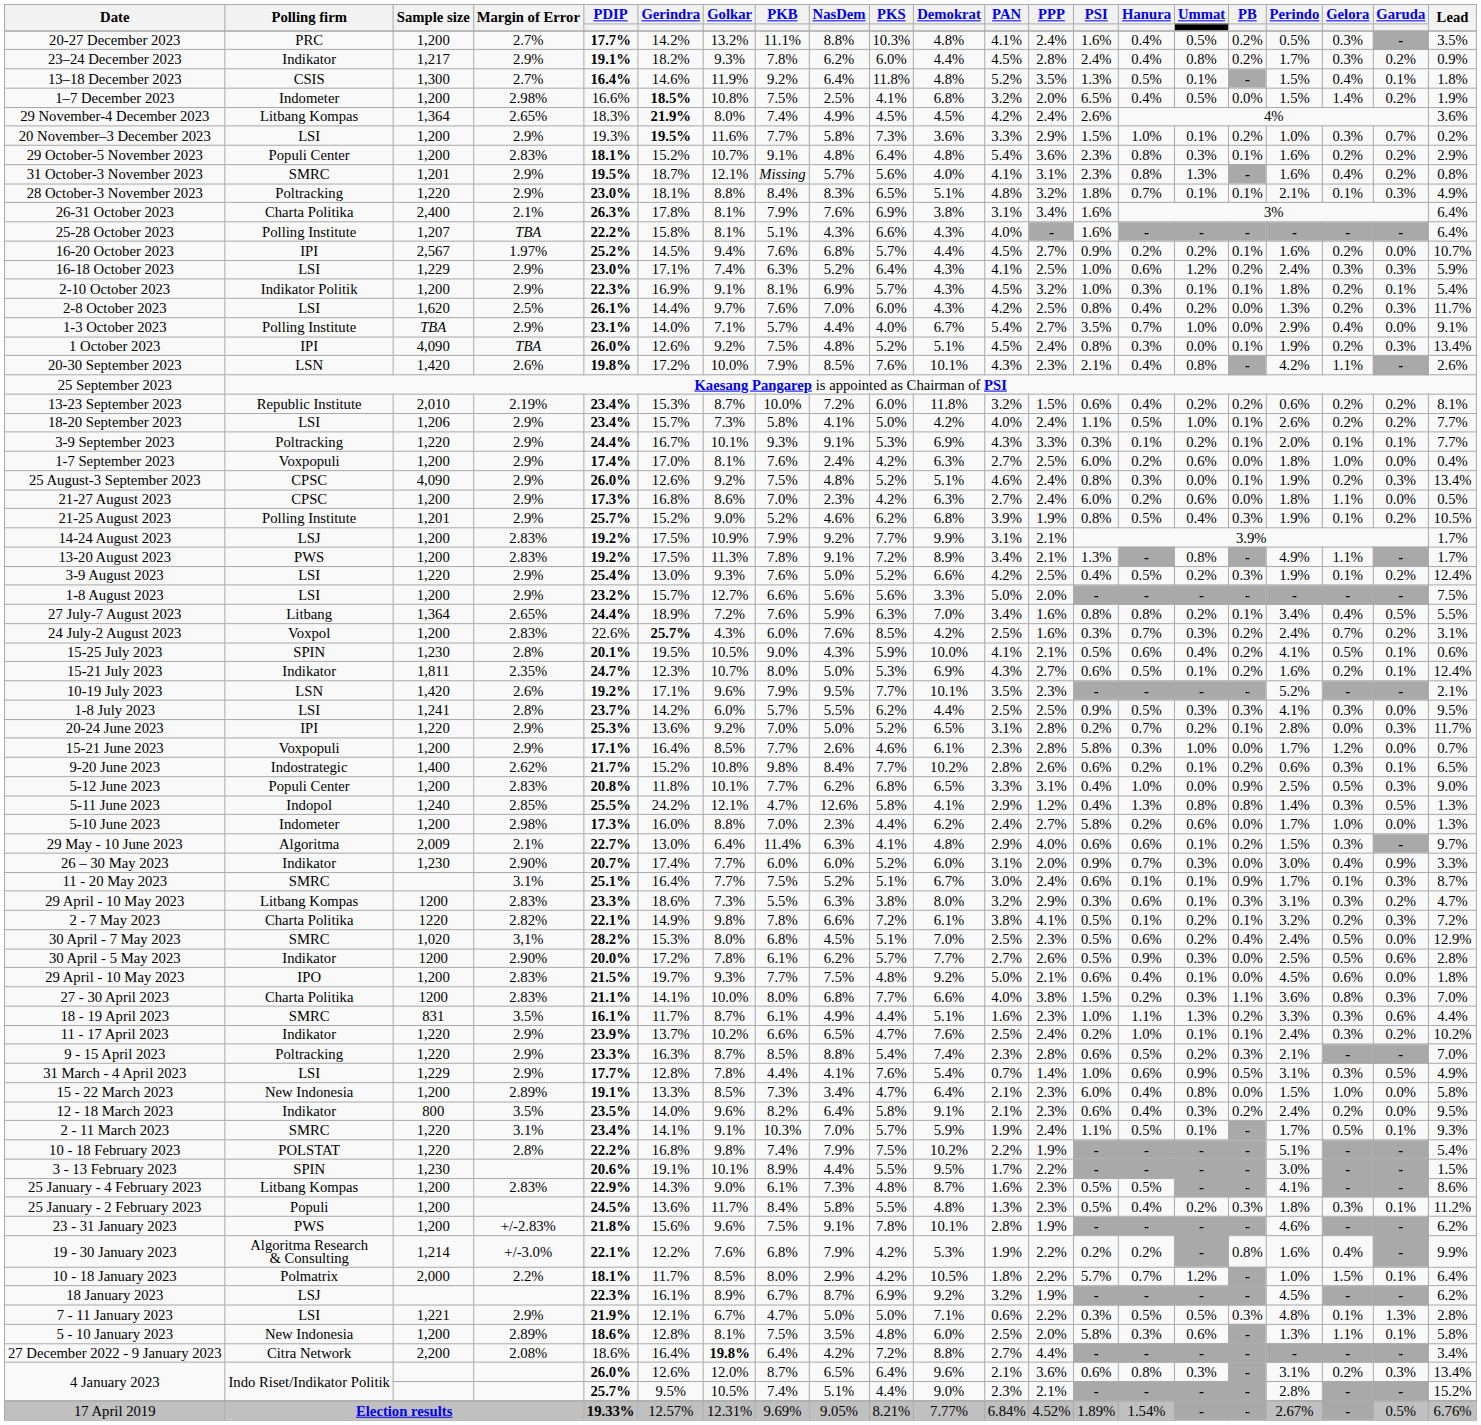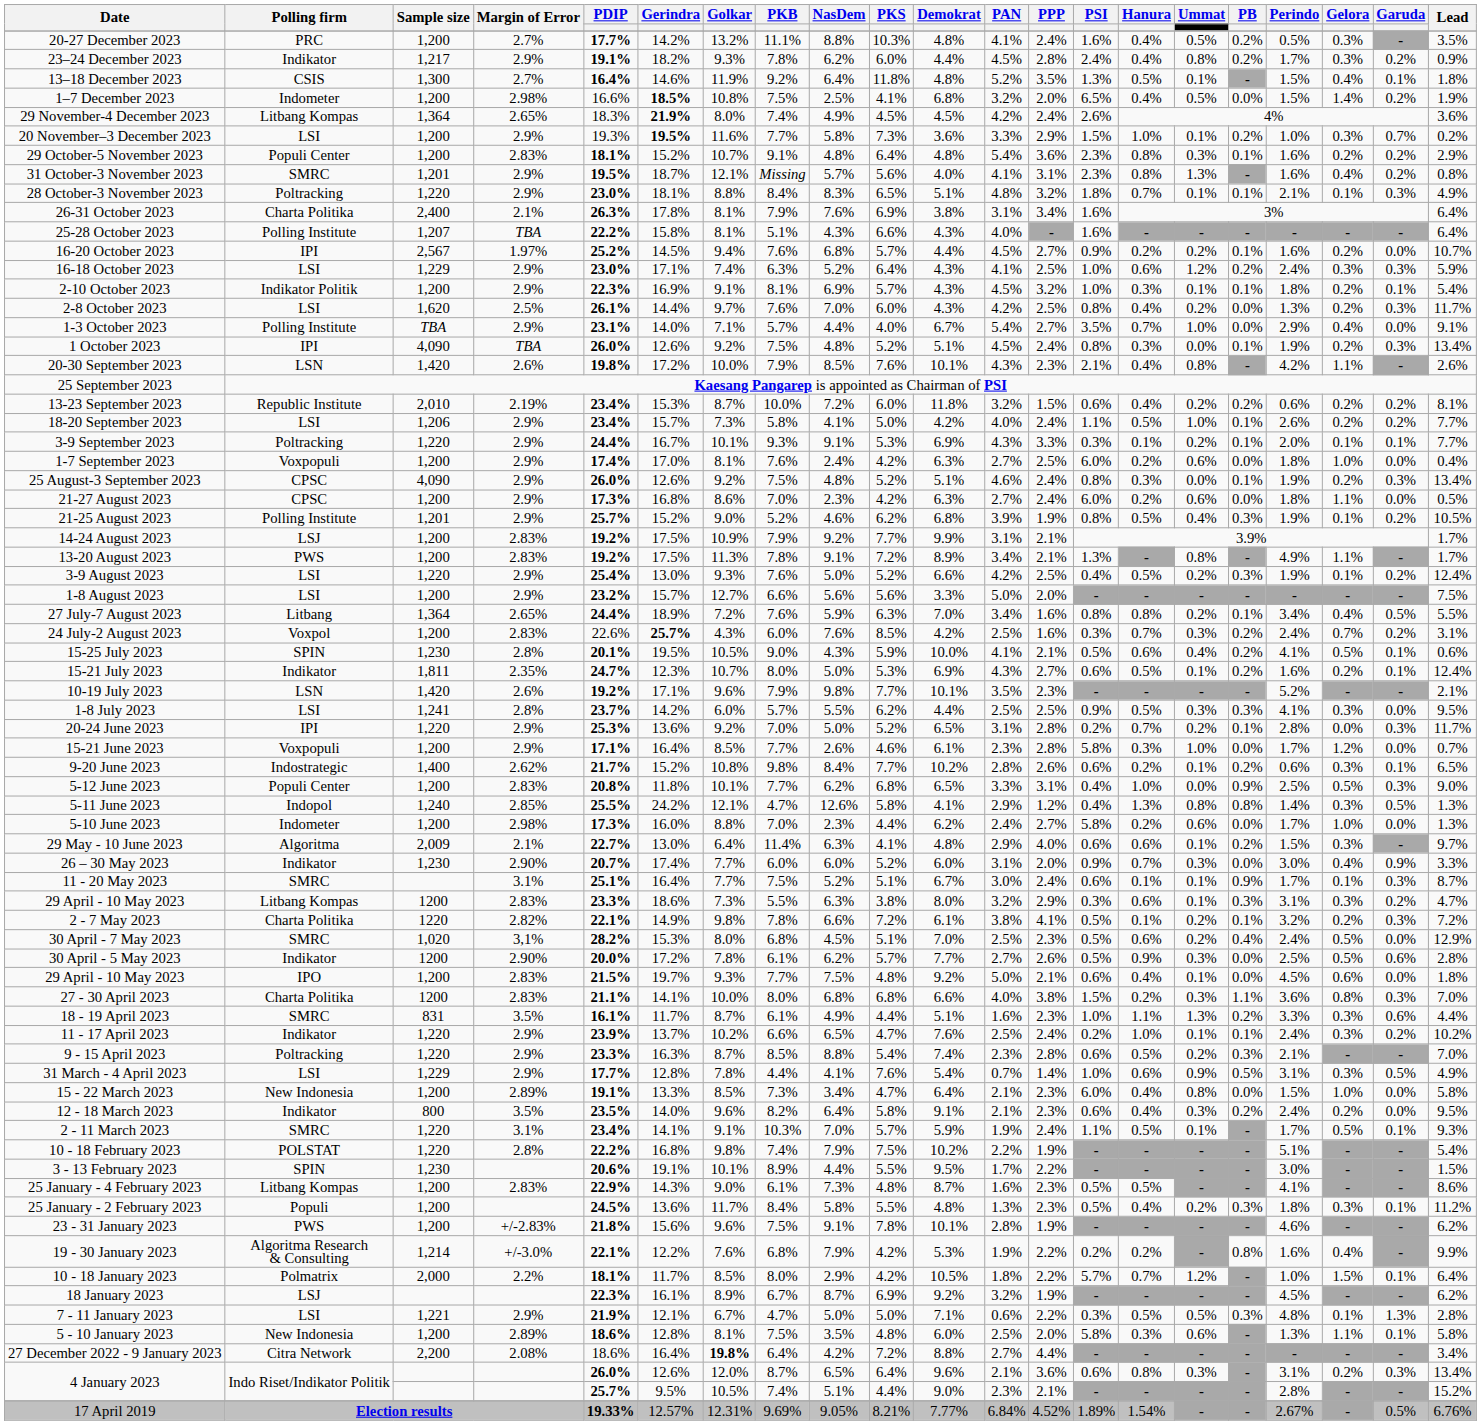(839, 691) 9.5% -> (839, 691) 9.8%
(891, 997) 7.7% -> (891, 997) 6.8%
